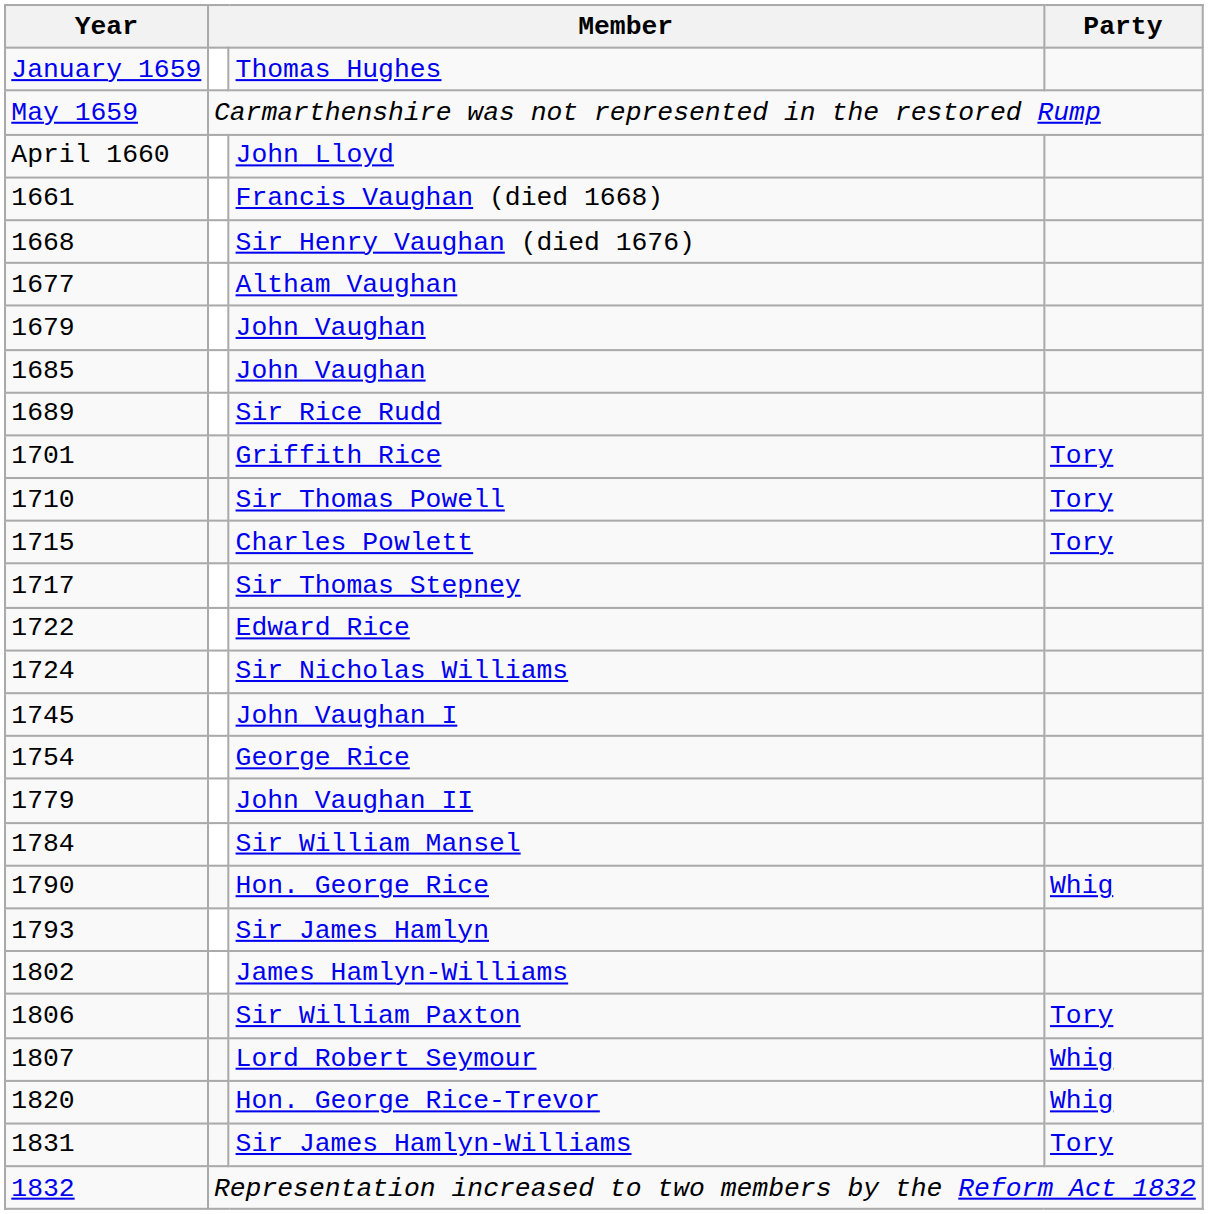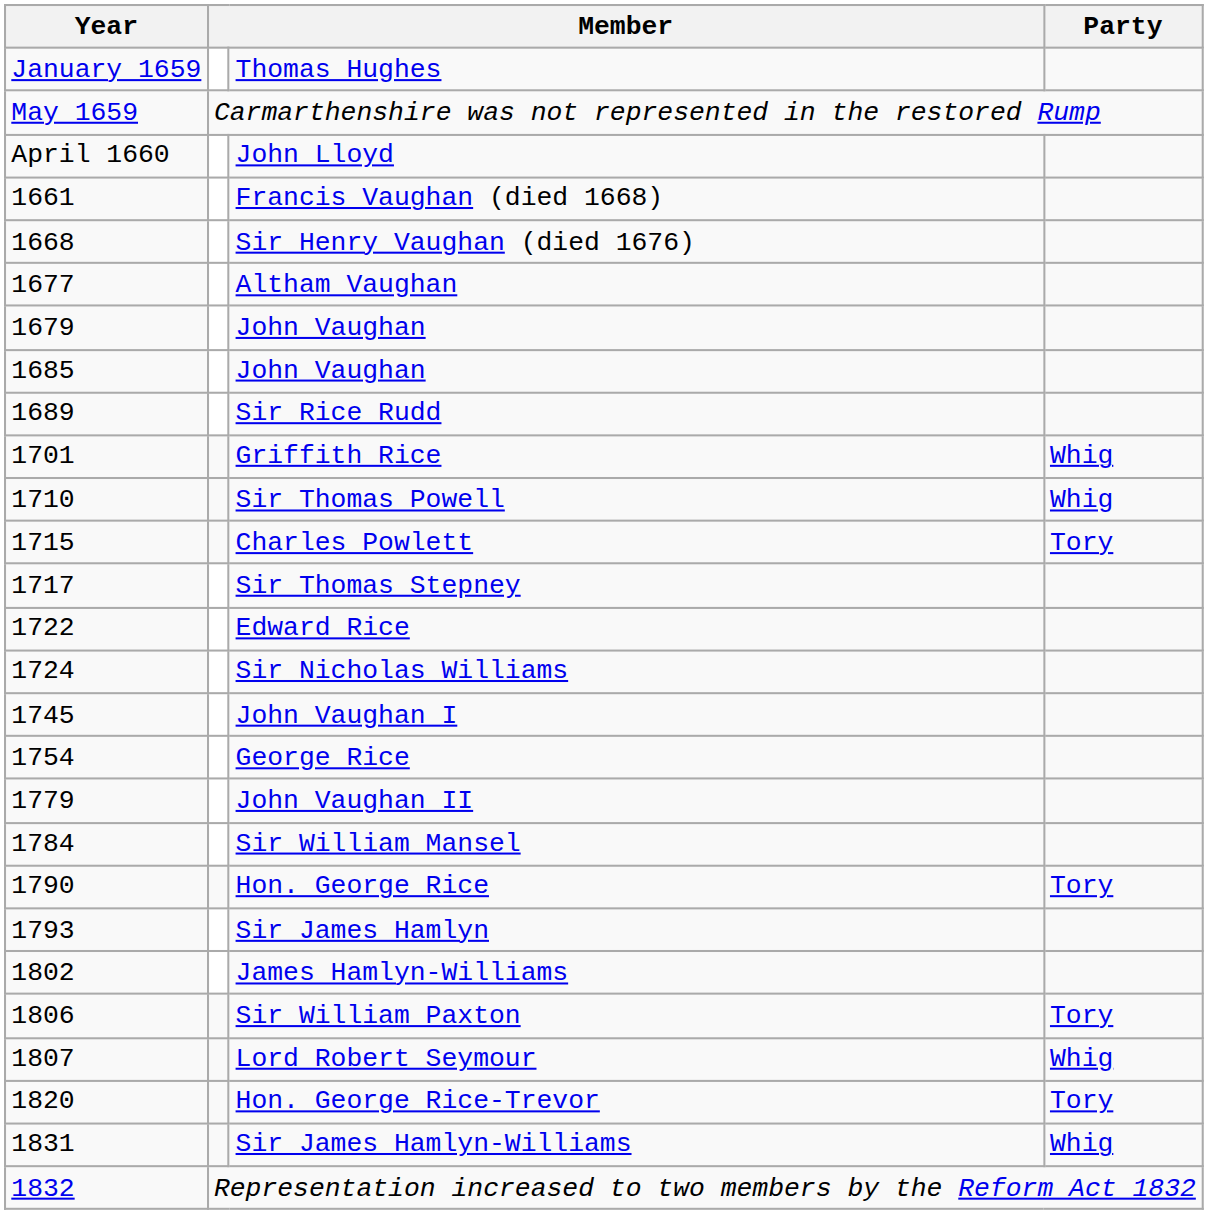(1082, 457) Tory -> (1082, 457) Whig
(1082, 500) Tory -> (1082, 500) Whig
(1082, 887) Whig -> (1082, 887) Tory
(1082, 1102) Whig -> (1082, 1102) Tory
(1082, 1145) Tory -> (1082, 1145) Whig
